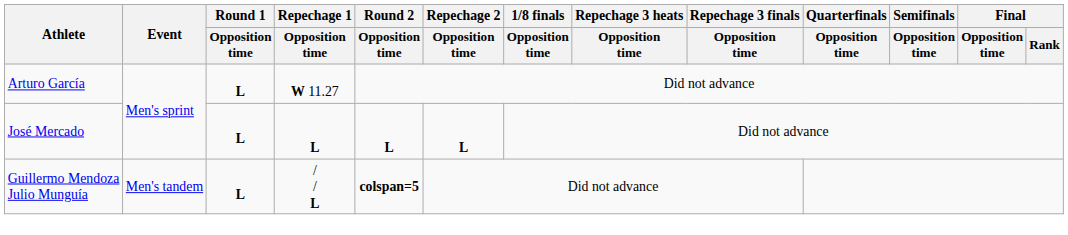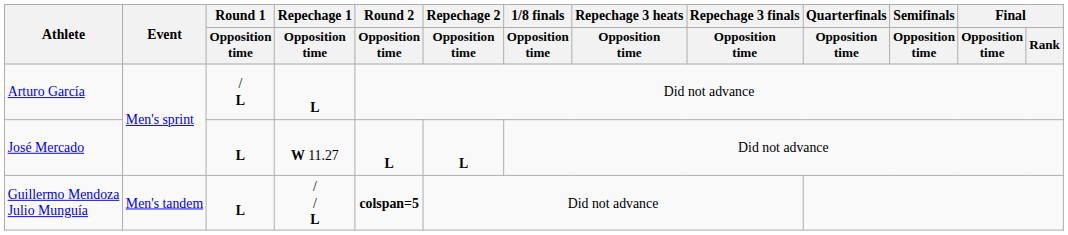(240, 92) L -> (240, 92) / L
(315, 92) W 11.27 -> (315, 108) L
(315, 147) L -> (315, 155) W 11.27
